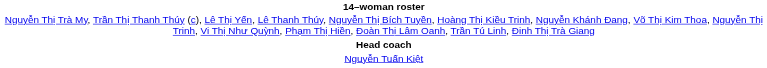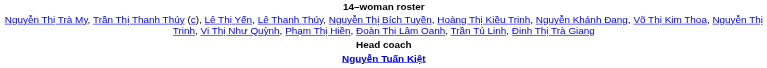(384, 58) normal -> (384, 58) bold
